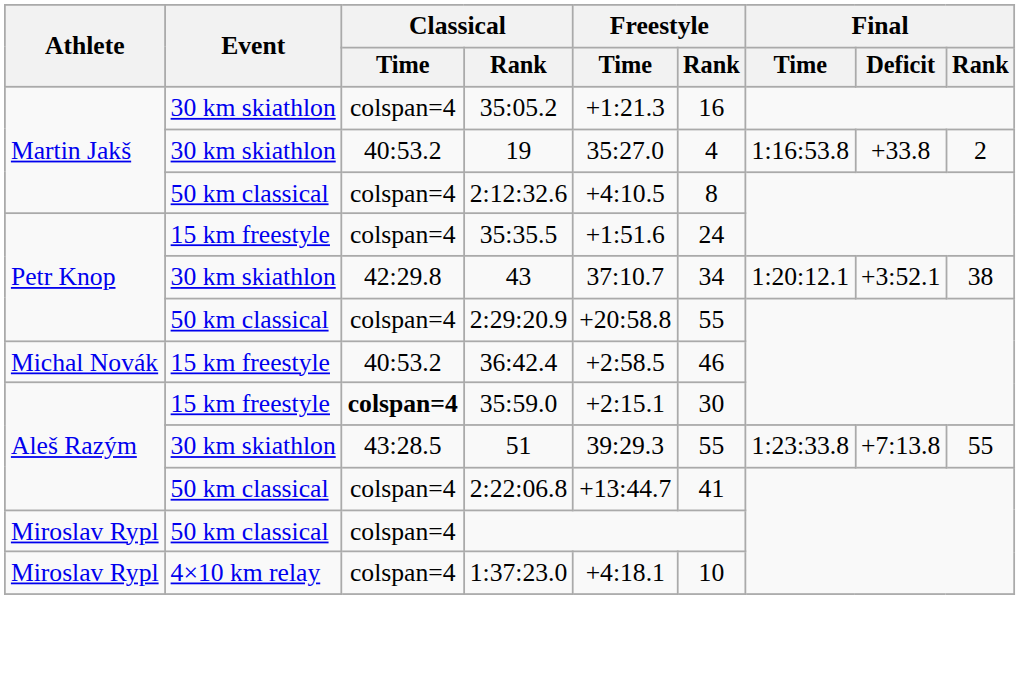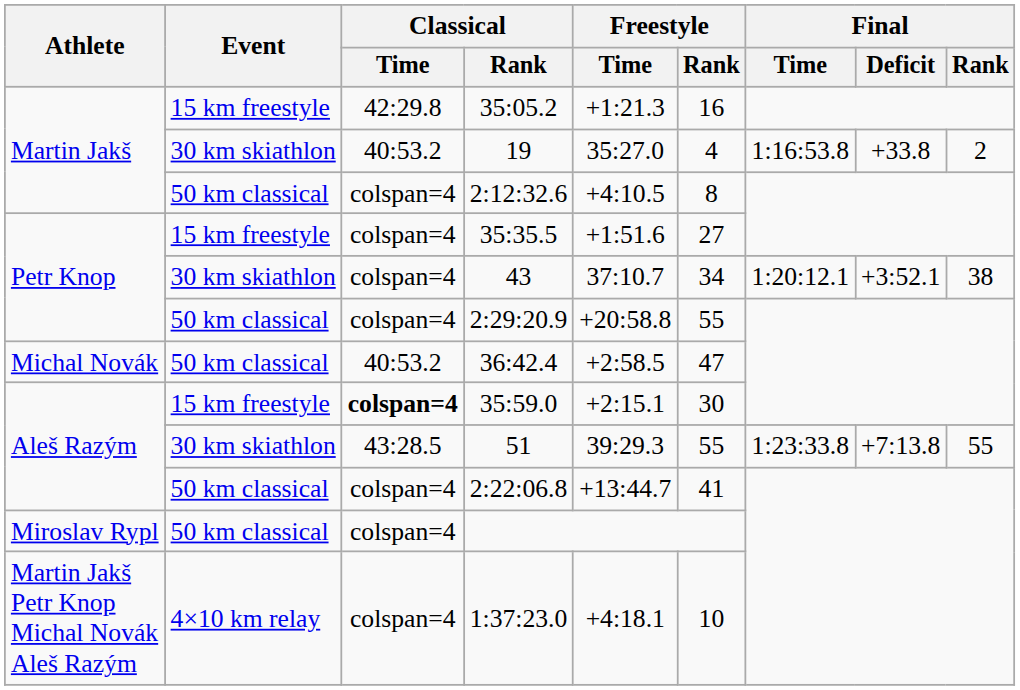(253, 108) 30 km skiathlon -> (250, 108) 15 km freestyle
(403, 108) colspan=4 -> (403, 108) 42:29.8
(711, 235) 24 -> (711, 235) 27
(403, 277) 42:29.8 -> (403, 277) colspan=4
(250, 361) 15 km freestyle -> (250, 361) 50 km classical
(711, 361) 46 -> (711, 361) 47
(85, 573) Miroslav Rypl -> (85, 618) Martin Jakš Petr Knop Michal Novák Aleš Razým
